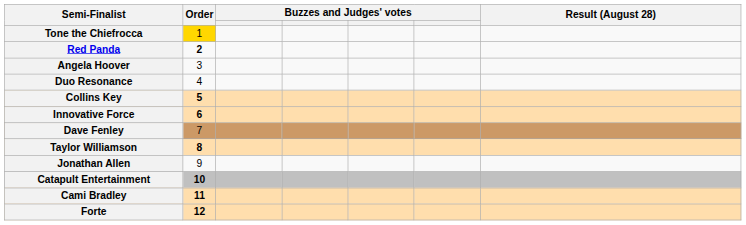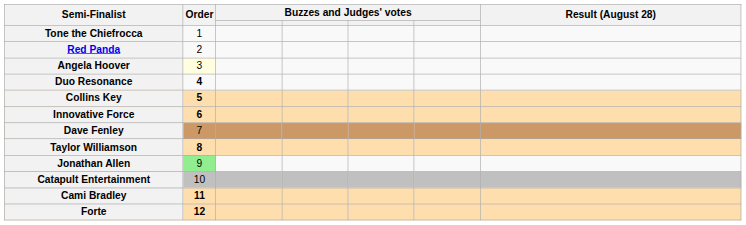(199, 33) gold background -> (199, 33) no background
(199, 49) bold -> (199, 49) normal
(199, 66) no background -> (199, 66) lightyellow background
(199, 82) normal -> (199, 82) bold
(199, 163) no background -> (199, 163) lightgreen background
(199, 179) bold -> (199, 179) normal
